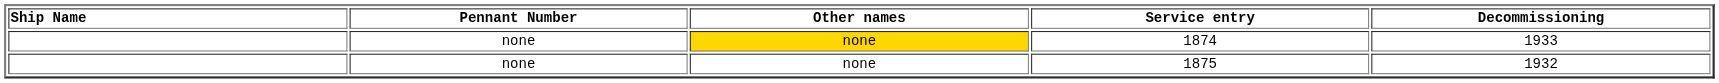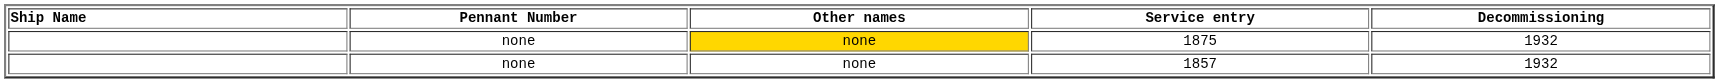(1200, 41) 1874 -> (1200, 41) 1875
(1541, 41) 1933 -> (1541, 41) 1932
(1200, 64) 1875 -> (1200, 64) 1857
